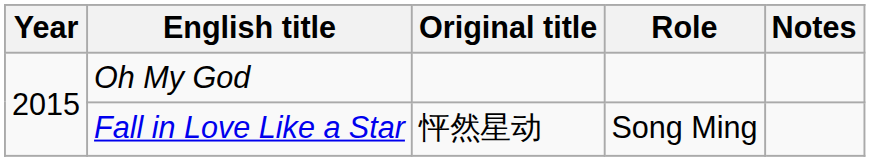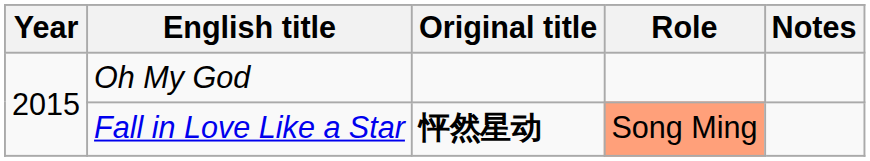(480, 127) normal -> (480, 127) bold
(684, 128) no background -> (684, 128) lightsalmon background
